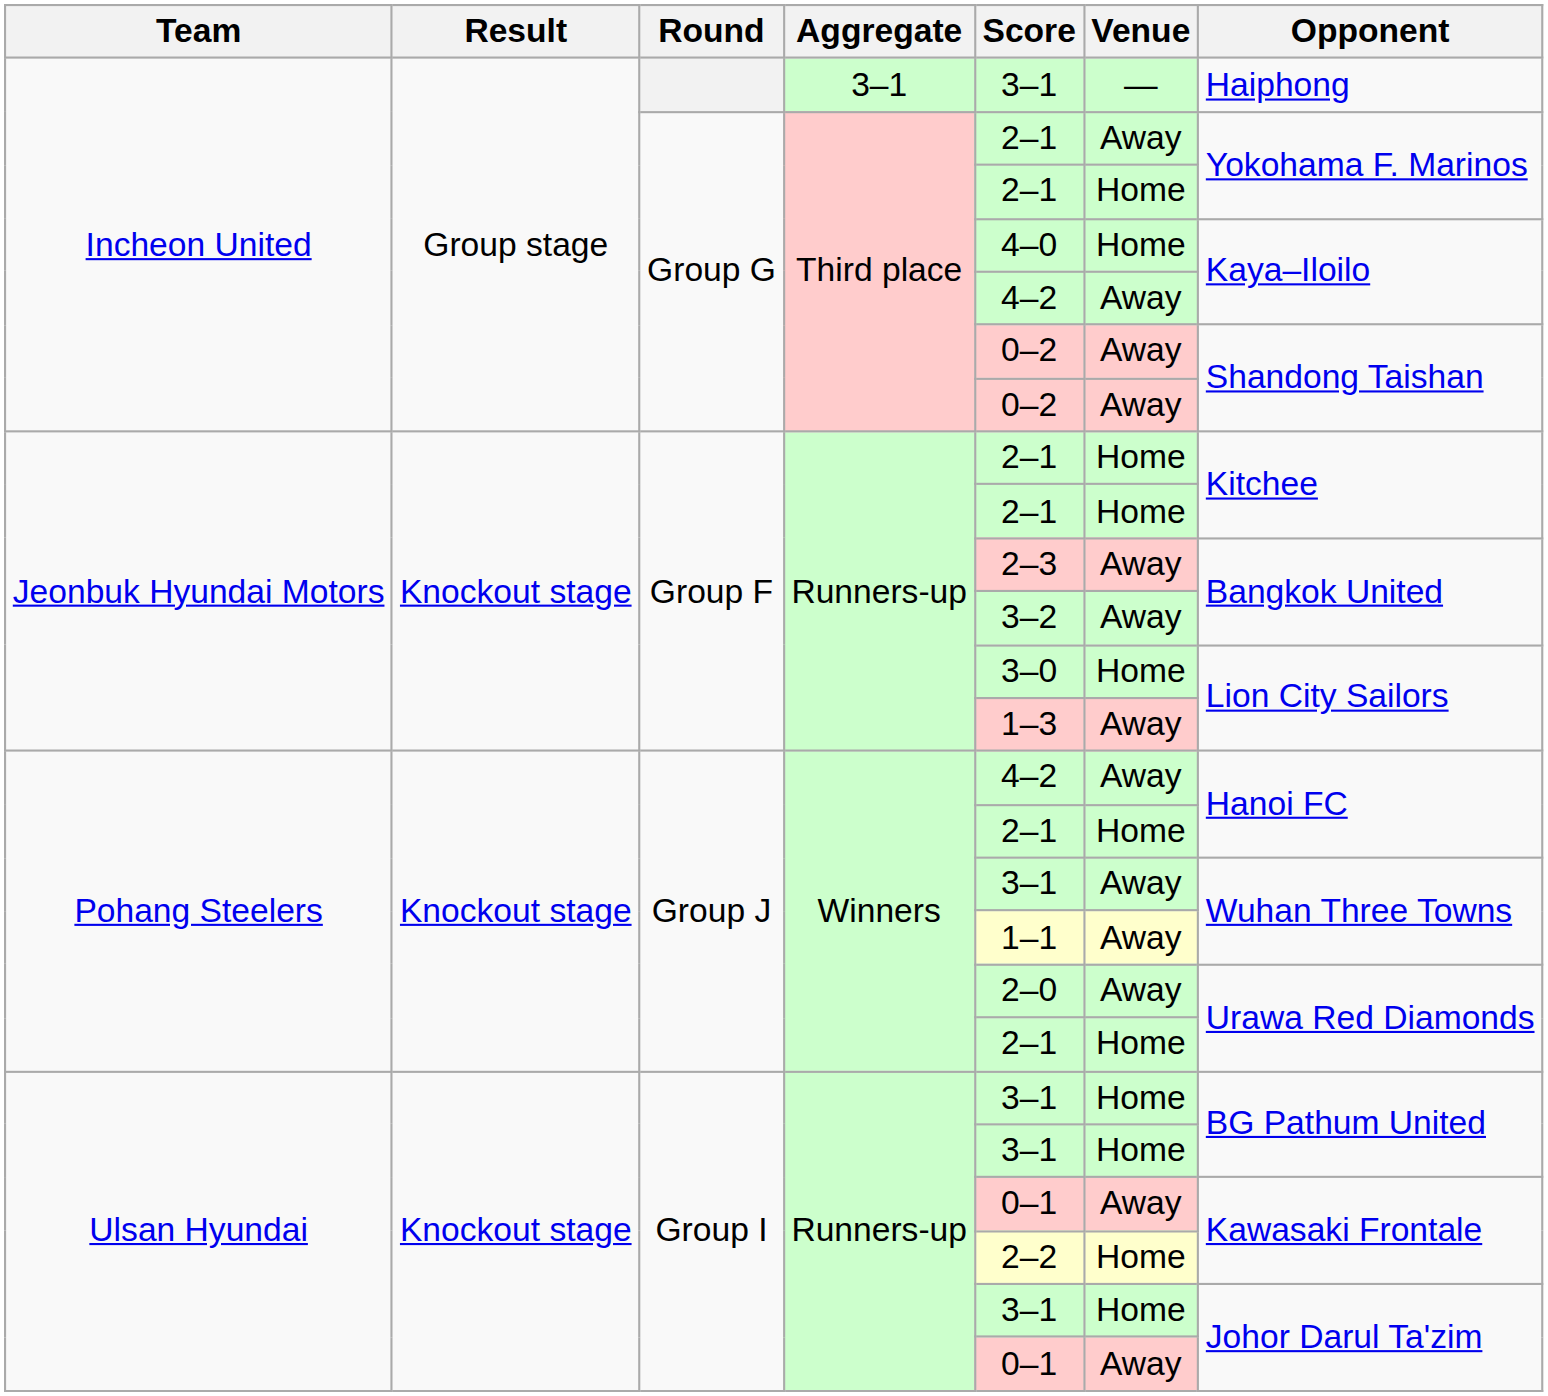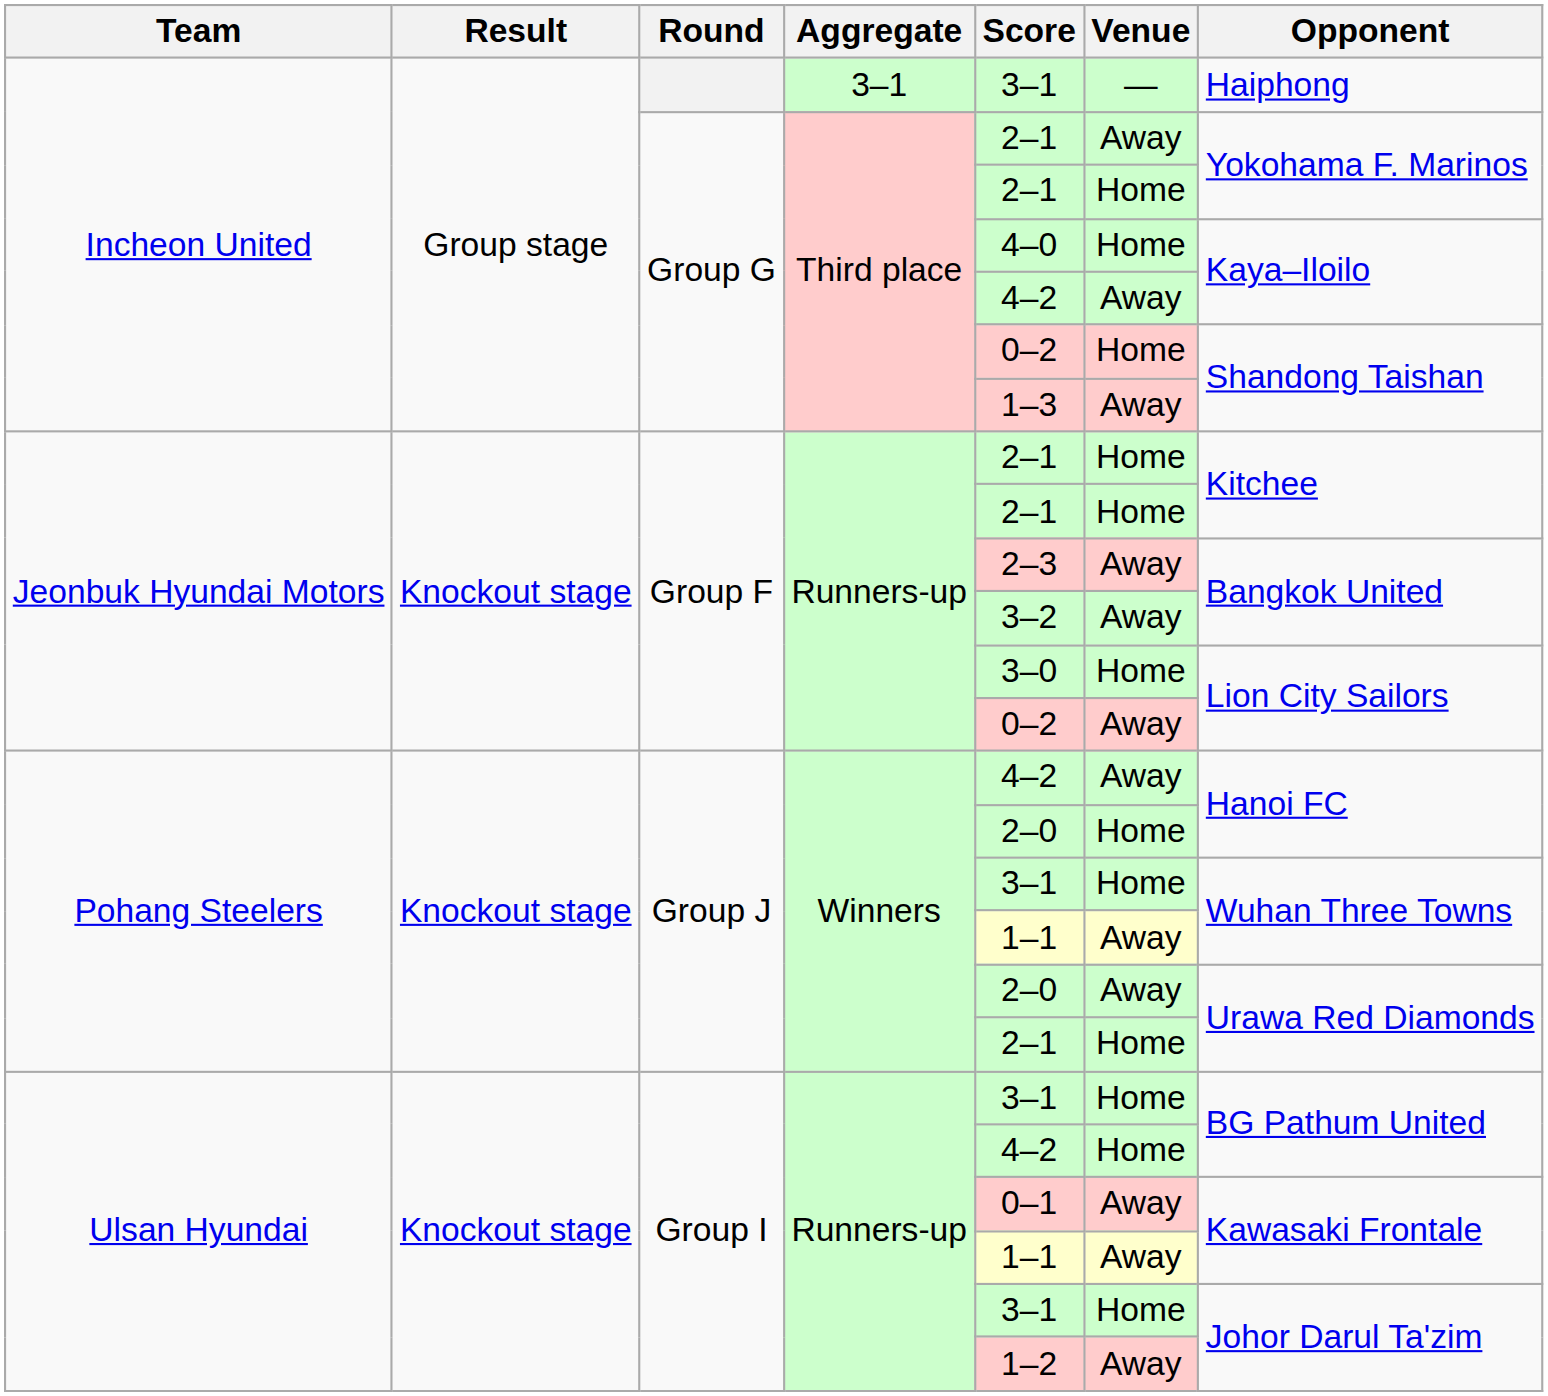(1141, 350) Away -> (1141, 350) Home
(1029, 404) 0–2 -> (1029, 404) 1–3
(1029, 723) 1–3 -> (1029, 723) 0–2
(1029, 830) 2–1 -> (1029, 830) 2–0
(1141, 883) Away -> (1141, 883) Home
(1029, 1150) 3–1 -> (1029, 1150) 4–2
(1029, 1256) 2–2 -> (1029, 1256) 1–1
(1141, 1256) Home -> (1141, 1256) Away
(1029, 1363) 0–1 -> (1029, 1363) 1–2
